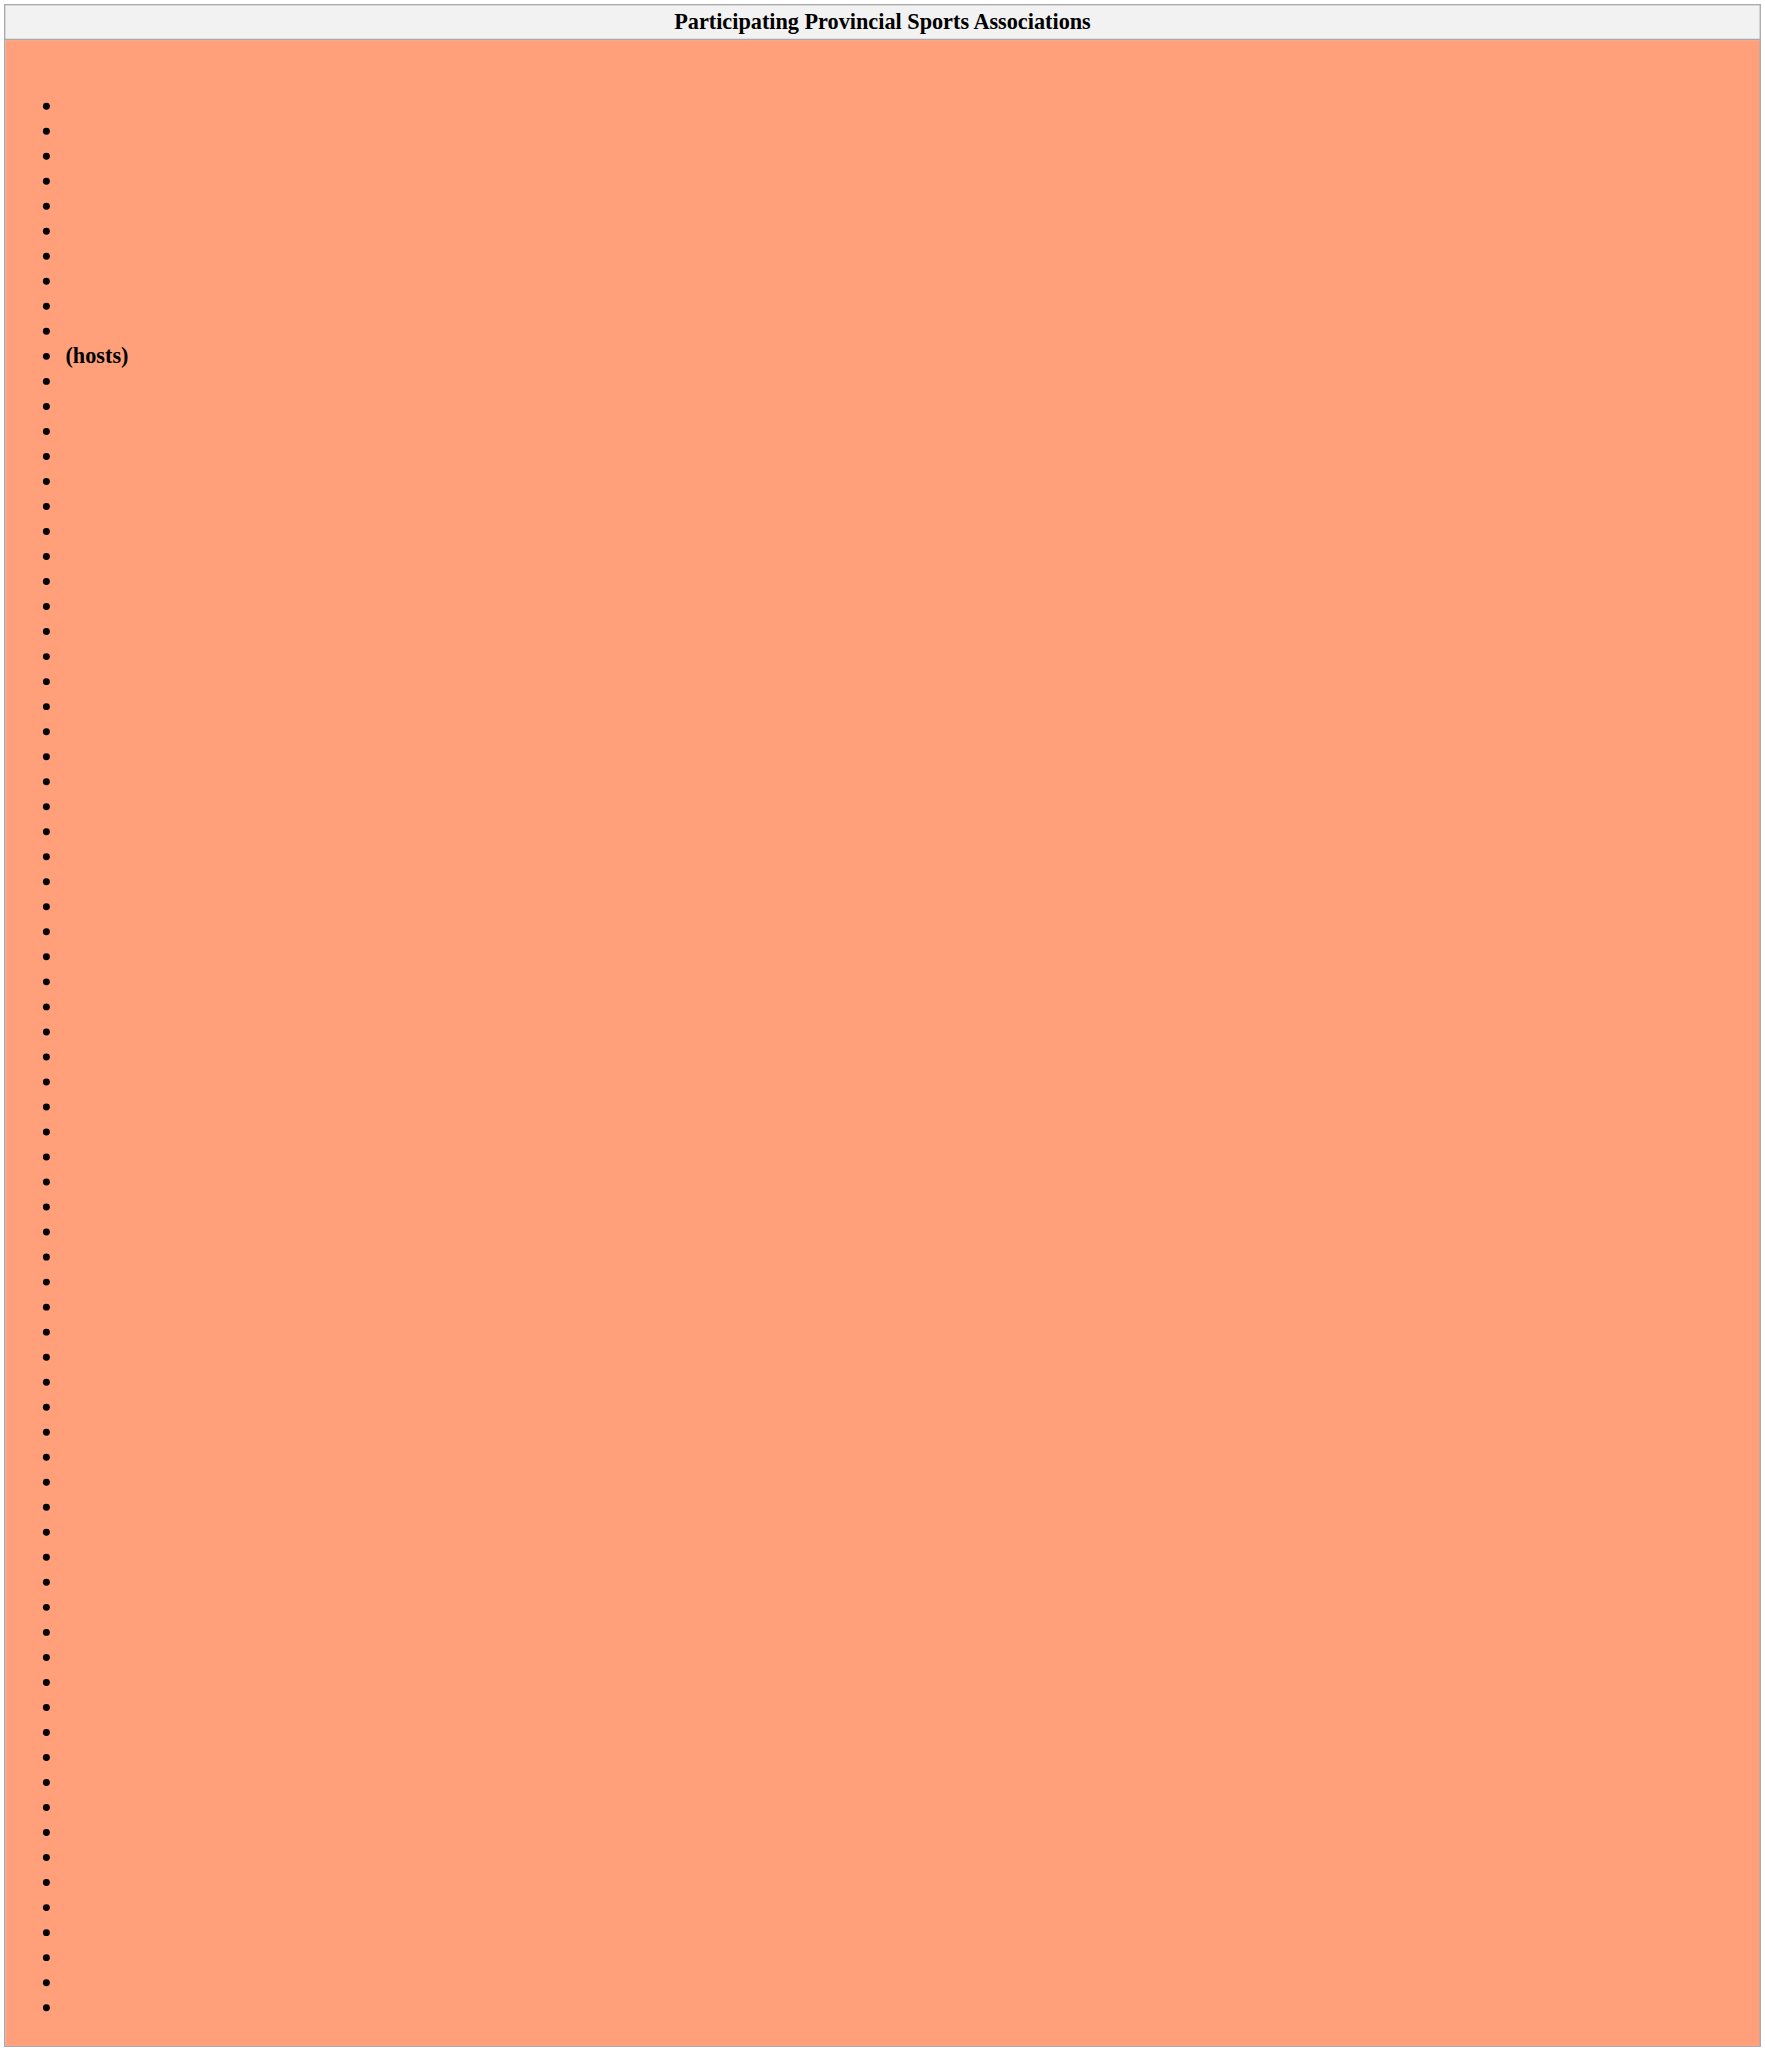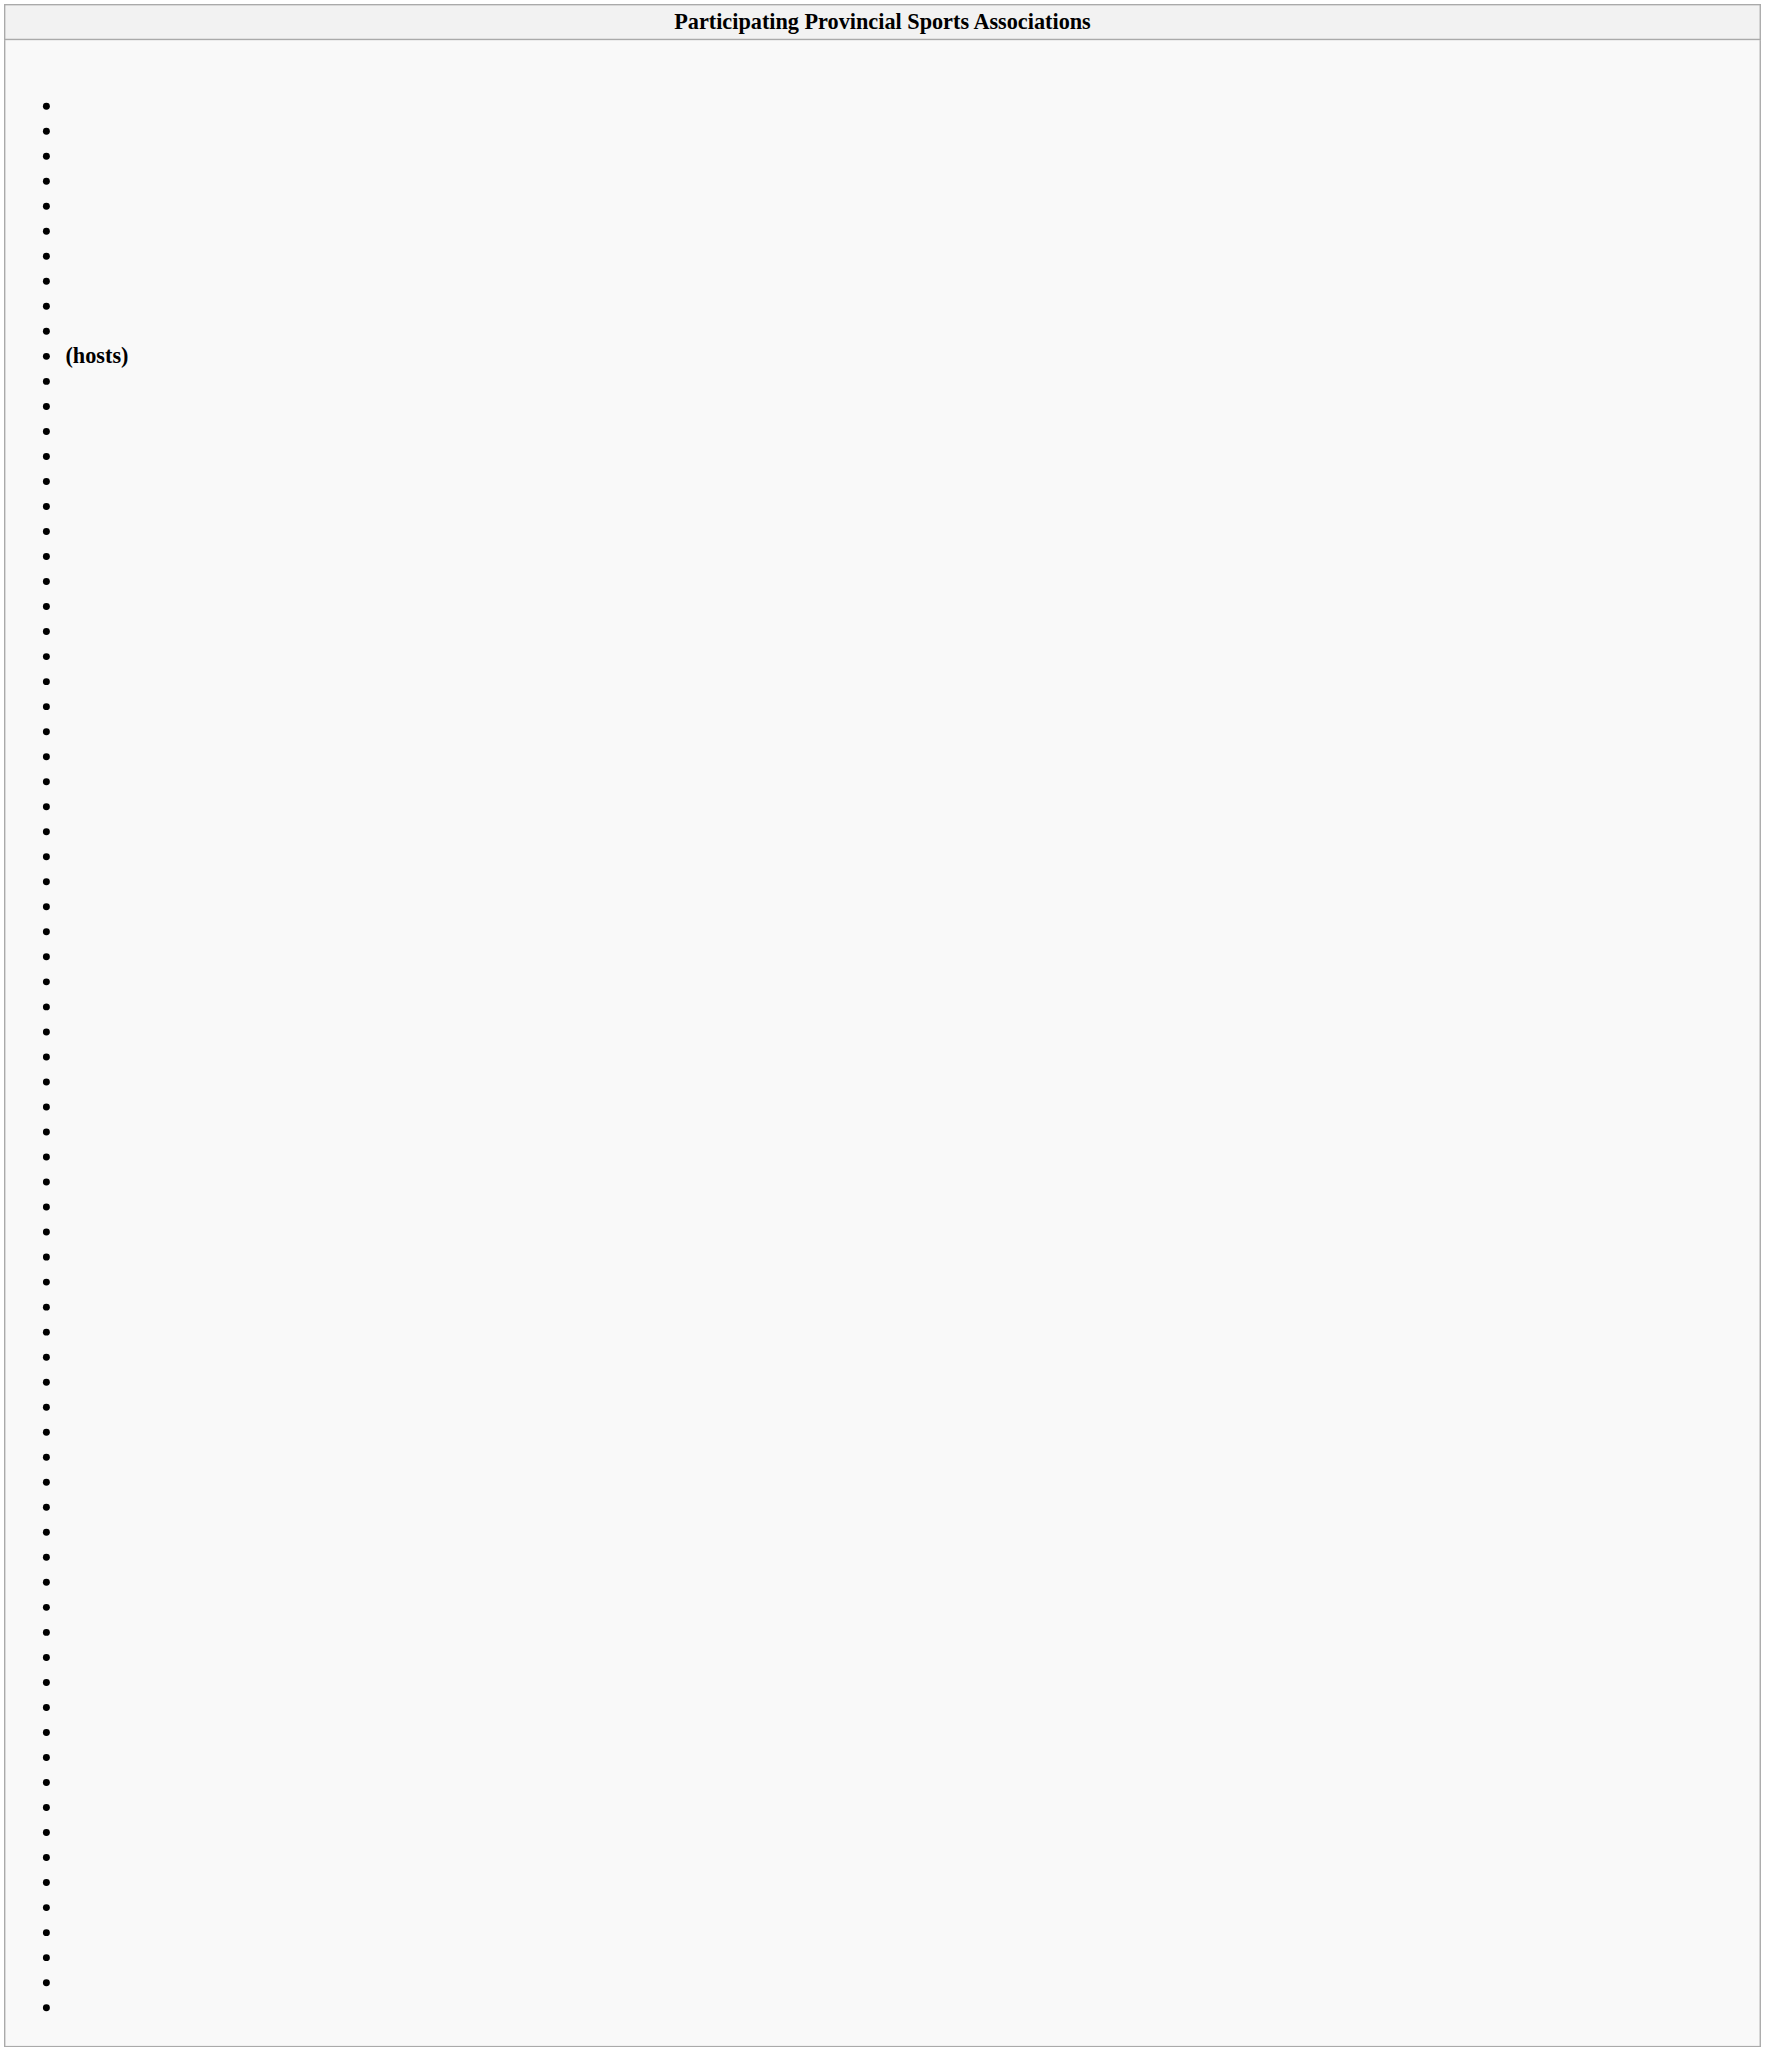(882, 1056) lightsalmon background -> (882, 1056) no background
